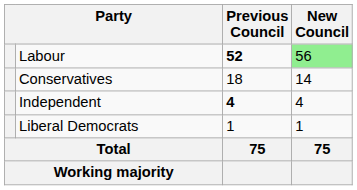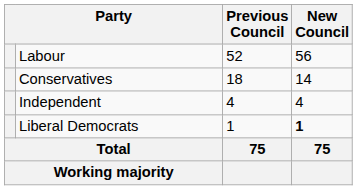(234, 56) bold -> (234, 56) normal
(303, 56) lightgreen background -> (303, 56) no background
(230, 102) bold -> (230, 102) normal
(299, 126) normal -> (299, 126) bold
